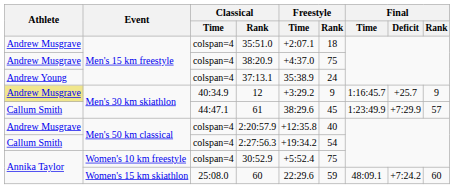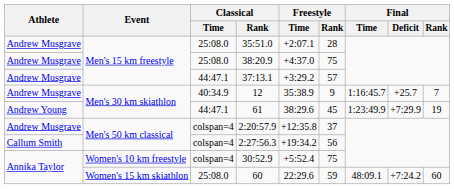(213, 44) colspan=4 -> (213, 44) 25:08.0
(332, 44) 18 -> (332, 44) 28
(213, 61) colspan=4 -> (213, 61) 25:08.0
(37, 77) Andrew Young -> (44, 77) Andrew Musgrave
(213, 77) colspan=4 -> (213, 77) 44:47.1
(299, 77) 35:38.9 -> (299, 77) +3:29.2
(332, 77) 24 -> (332, 77) 57
(44, 94) khaki background -> (44, 94) no background
(299, 94) +3:29.2 -> (299, 94) 35:38.9
(436, 94) 9 -> (436, 94) 7
(34, 110) Callum Smith -> (37, 110) Andrew Young
(436, 110) 57 -> (436, 110) 19
(332, 126) 40 -> (332, 126) 37
(332, 143) 54 -> (332, 143) 56
